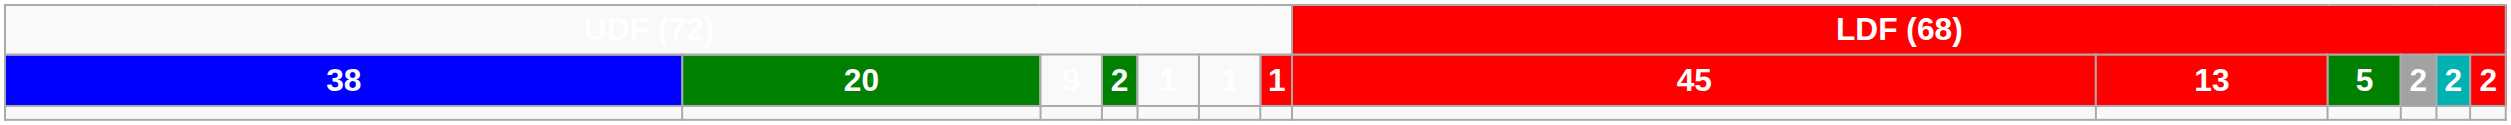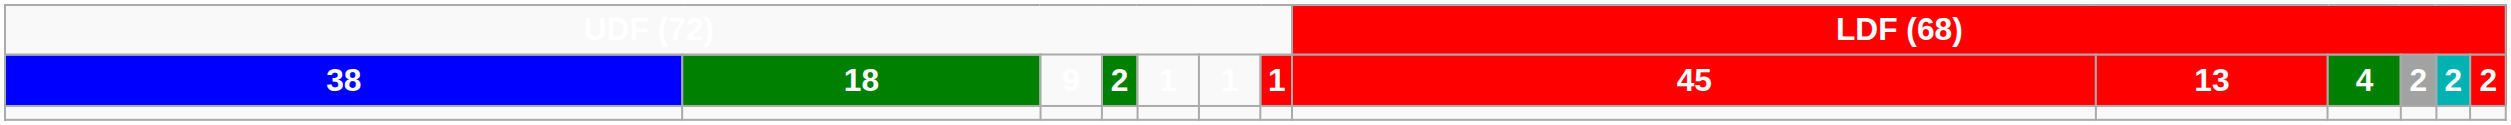(861, 79) 20 -> (861, 79) 18
(2365, 79) 5 -> (2365, 79) 4
